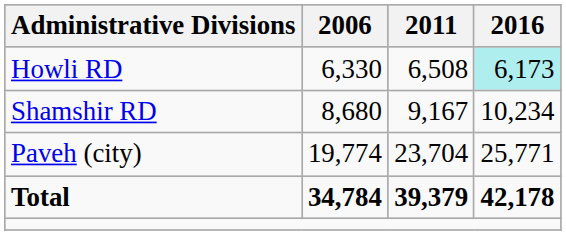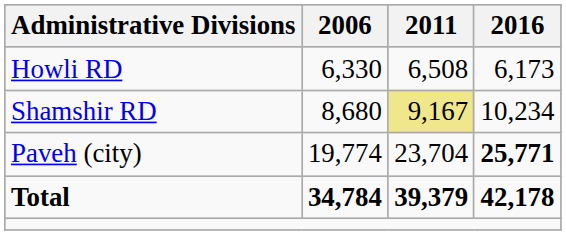(524, 68) paleturquoise background -> (524, 68) no background
(438, 111) no background -> (438, 111) khaki background
(518, 153) normal -> (518, 153) bold
